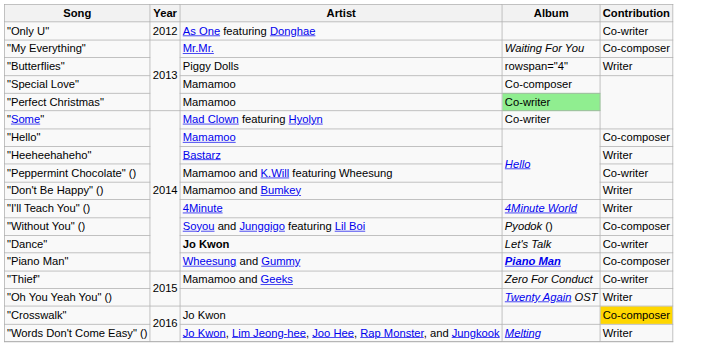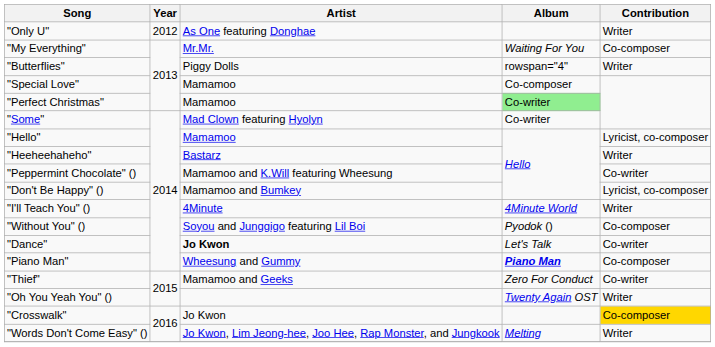(625, 31) Co-writer -> (618, 31) Writer
(636, 137) Co-composer -> (655, 137) Lyricist, co-composer
(618, 191) Writer -> (655, 191) Lyricist, co-composer
